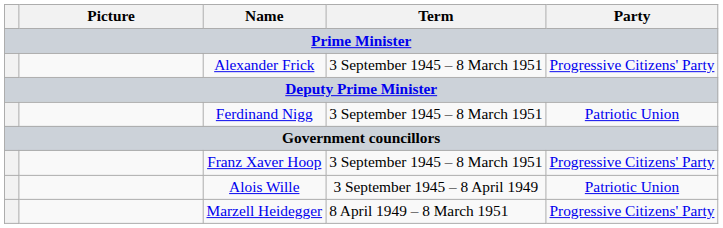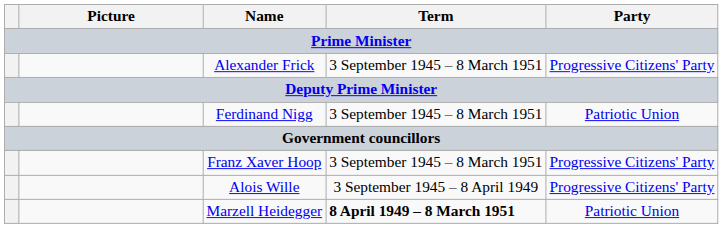(632, 187) Patriotic Union -> (632, 187) Progressive Citizens' Party
(419, 211) normal -> (422, 211) bold
(632, 211) Progressive Citizens' Party -> (632, 211) Patriotic Union
